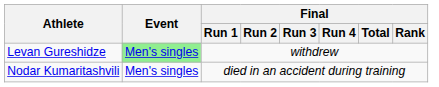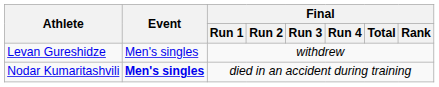(162, 52) lightgreen background -> (162, 52) no background
(162, 71) normal -> (165, 71) bold
